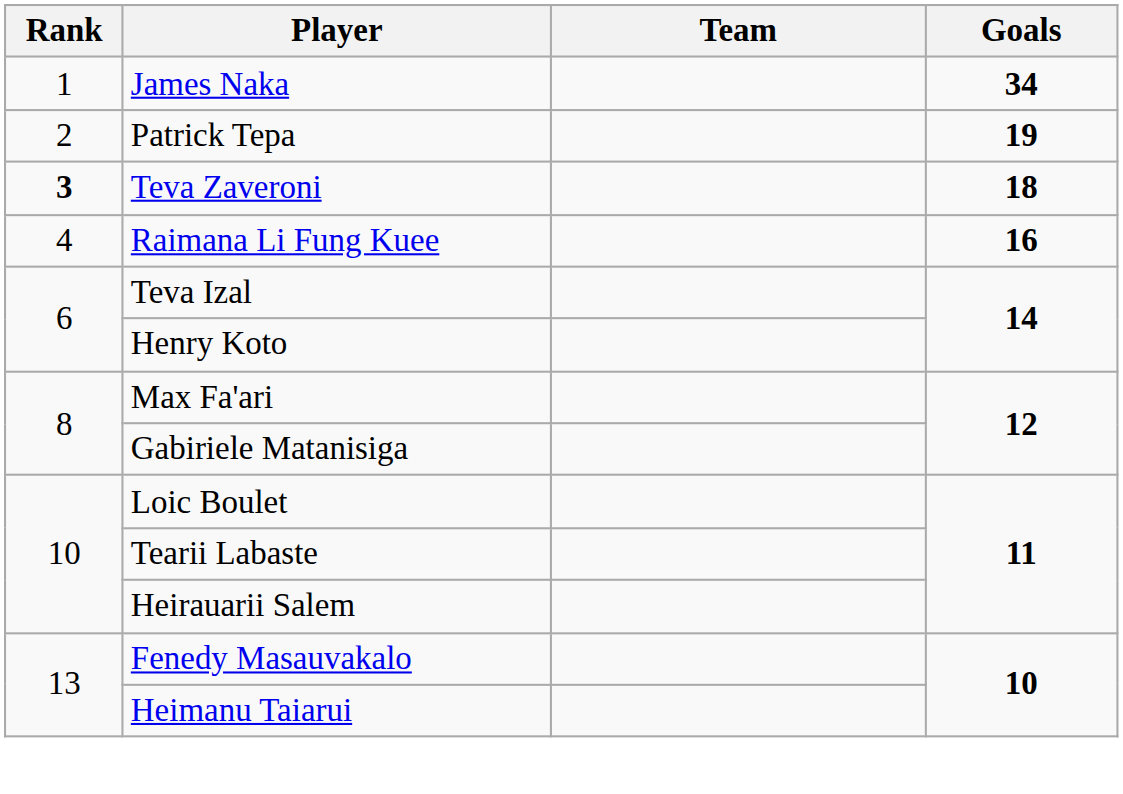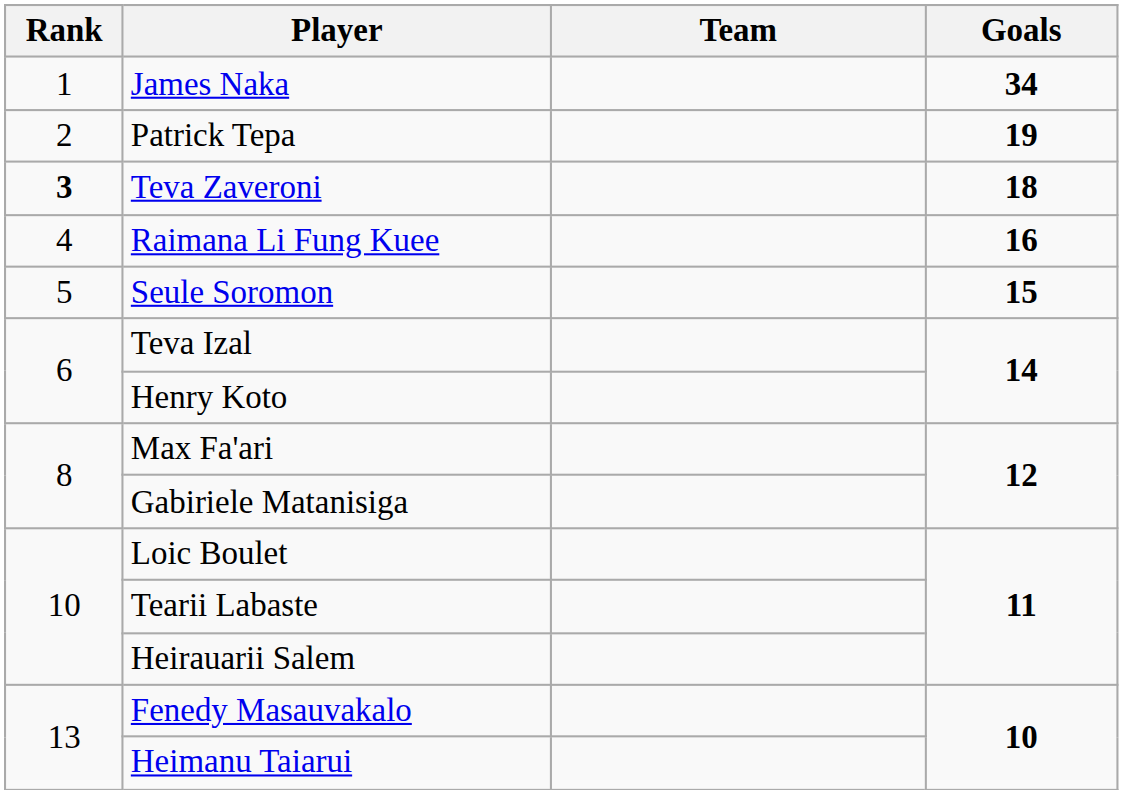+ row: (232, 291)
